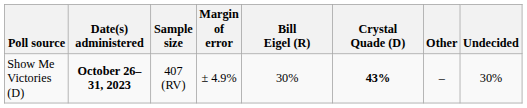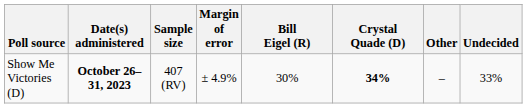(378, 78) 43% -> (378, 78) 34%
(491, 78) 30% -> (491, 78) 33%
